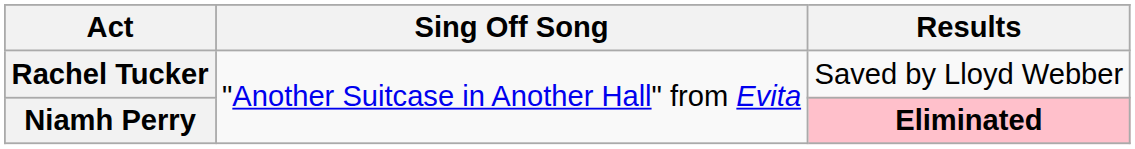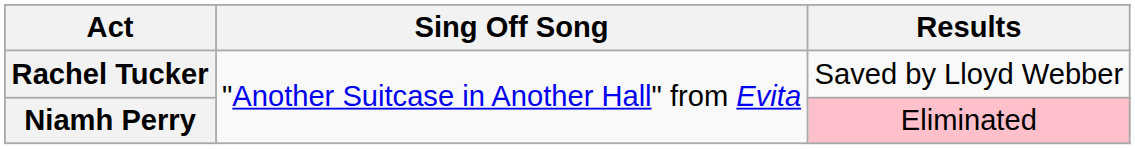(969, 119) bold -> (969, 119) normal
